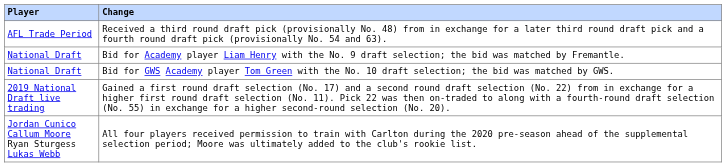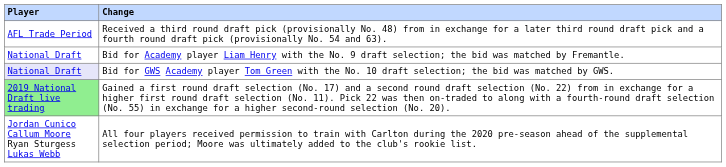(44, 71) no background -> (44, 71) lavender background
(42, 98) no background -> (42, 98) lightgreen background
